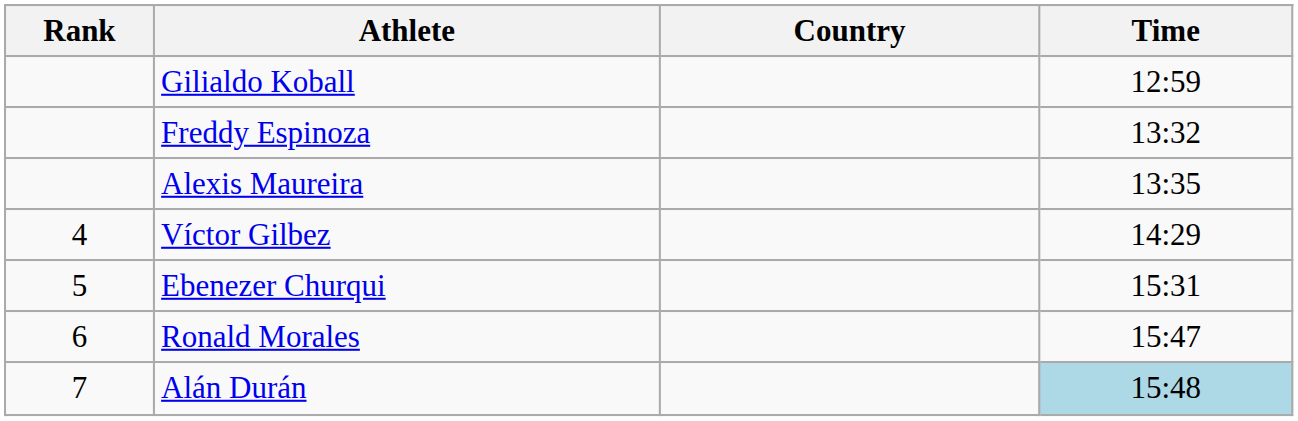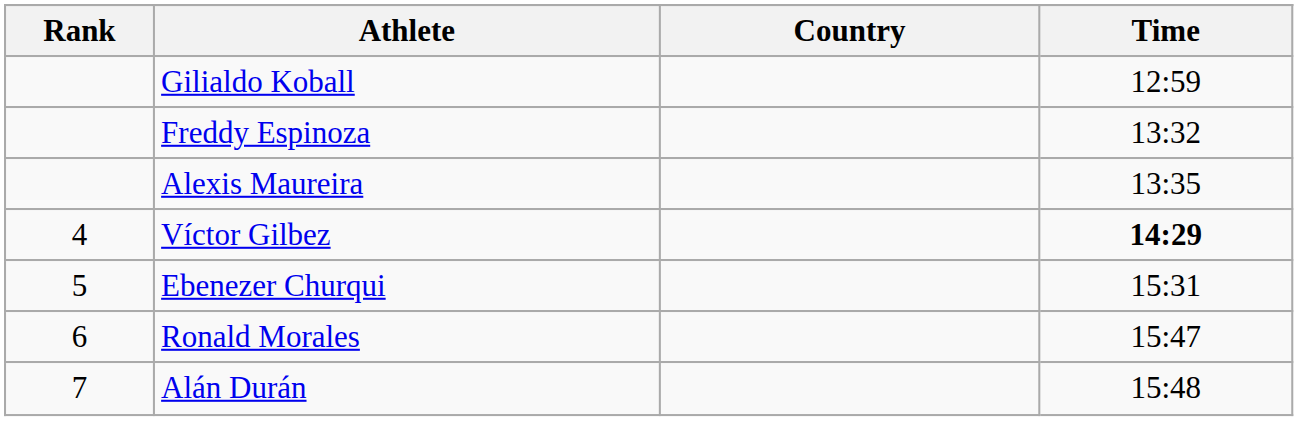(1166, 234) normal -> (1166, 234) bold
(1166, 388) lightblue background -> (1166, 388) no background
